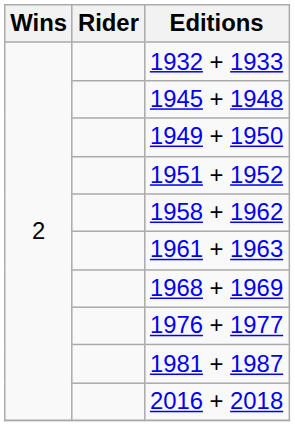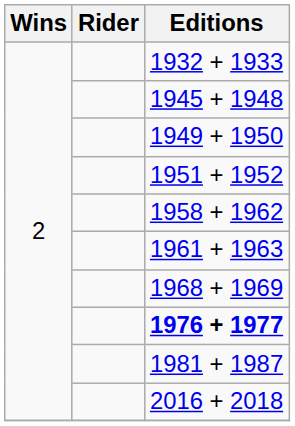(217, 325) normal -> (217, 325) bold
